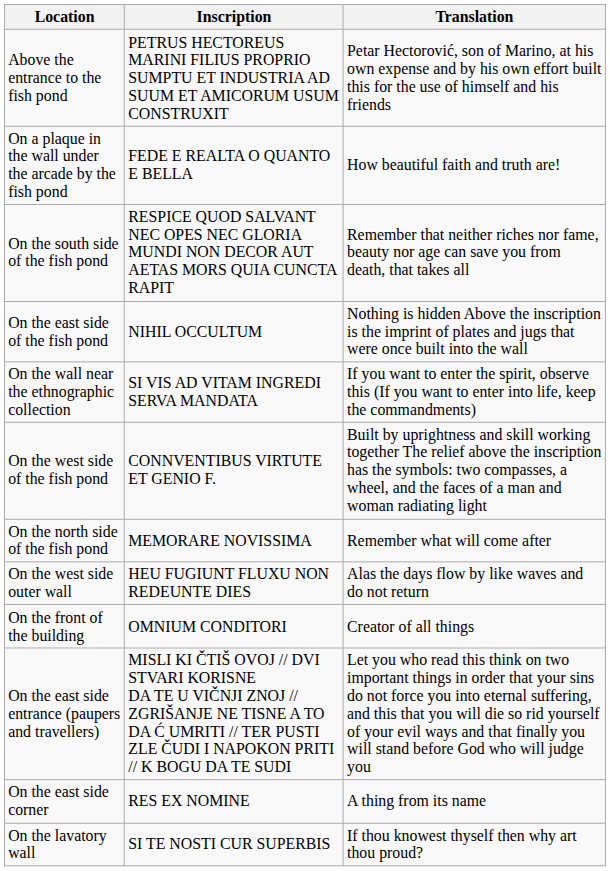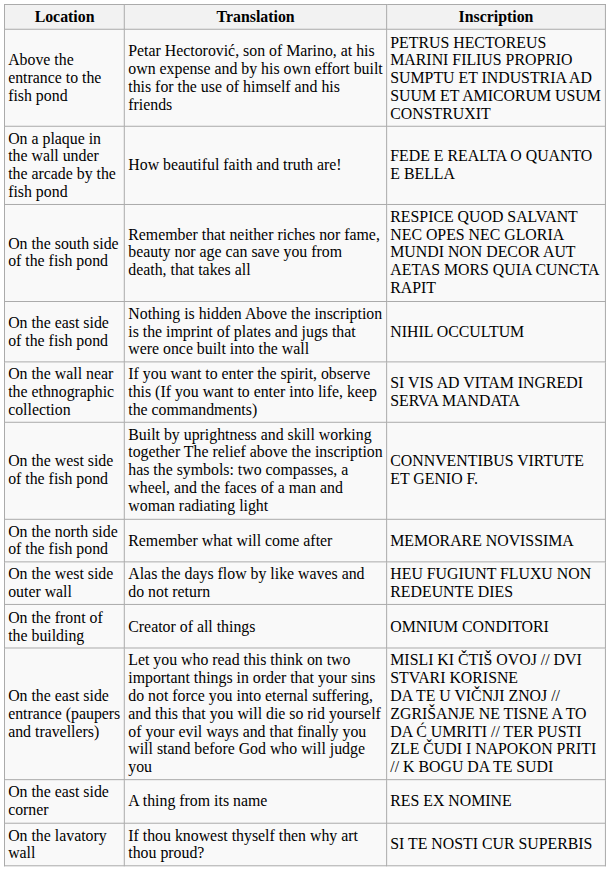columns swapped: (234, 17) <-> (474, 17)
